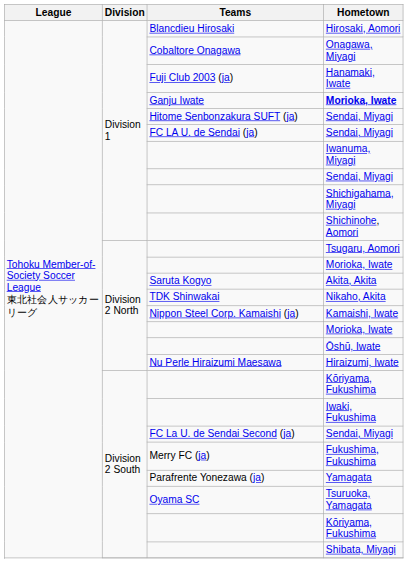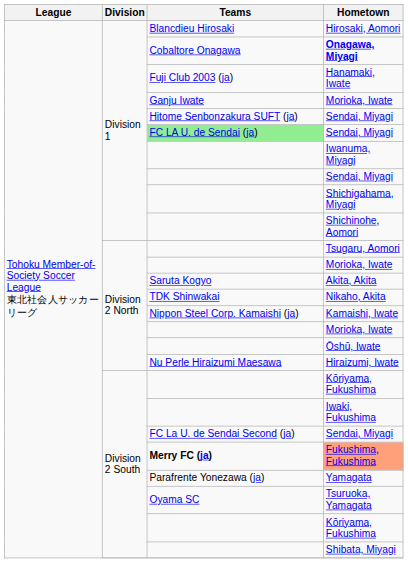(349, 50) normal -> (350, 50) bold
(361, 100) bold -> (359, 100) normal
(203, 133) no background -> (203, 133) lightgreen background
(180, 456) normal -> (181, 456) bold
(352, 456) no background -> (352, 456) lightsalmon background
